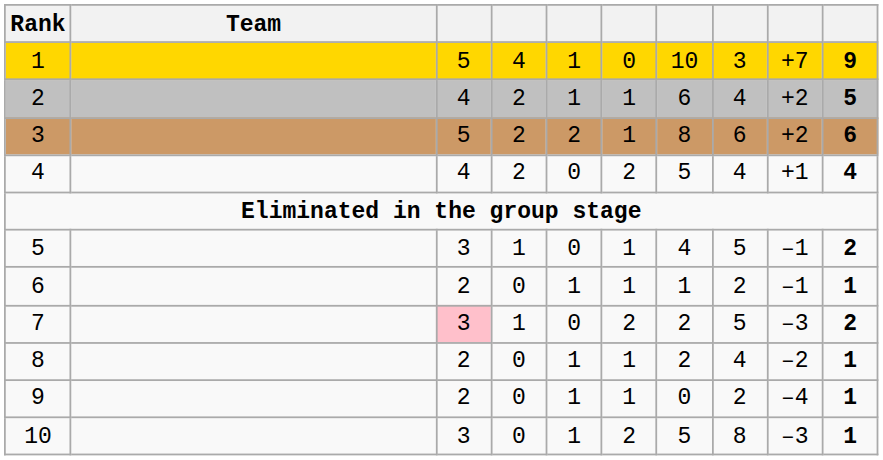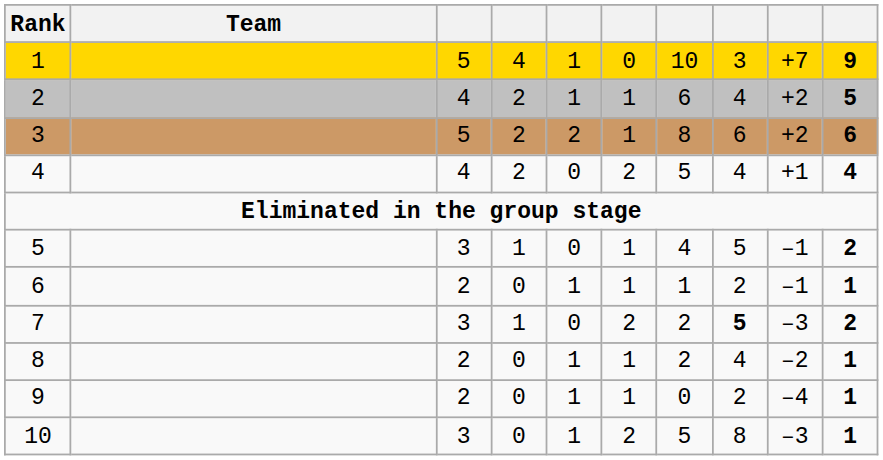(464, 324) pink background -> (464, 324) no background
(740, 324) normal -> (740, 324) bold
